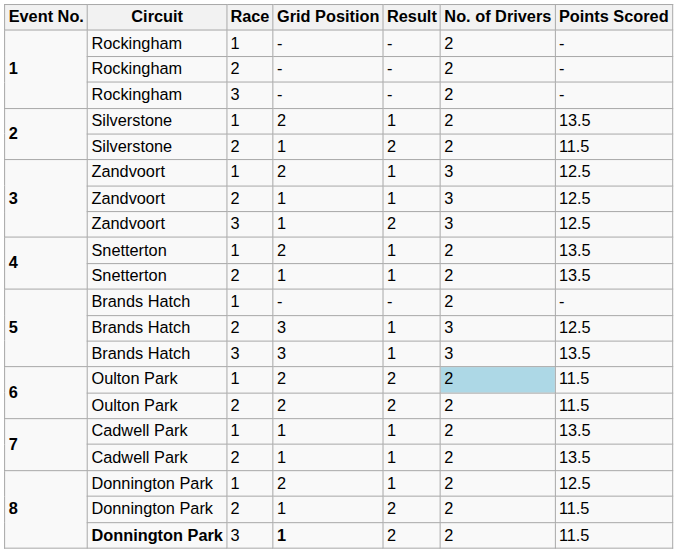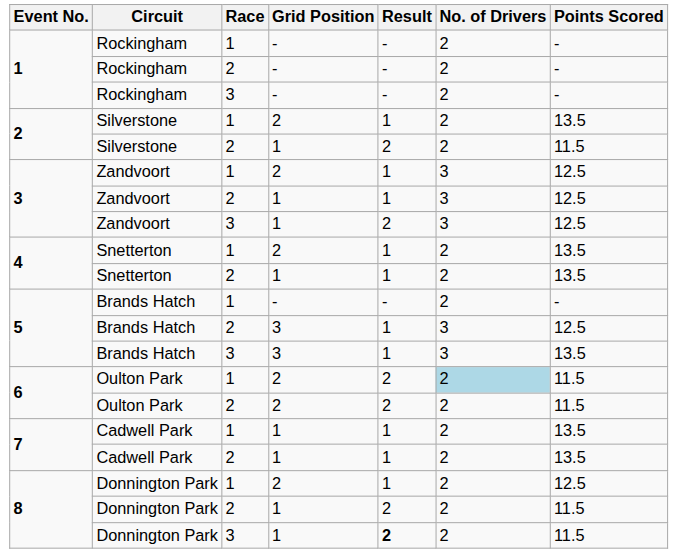(157, 535) bold -> (157, 535) normal
(282, 535) bold -> (277, 535) normal
(391, 535) normal -> (387, 535) bold
